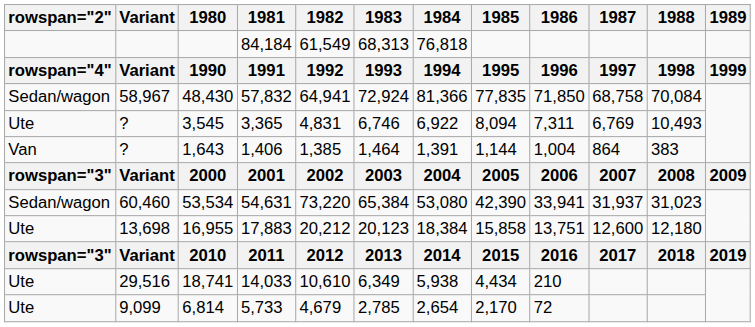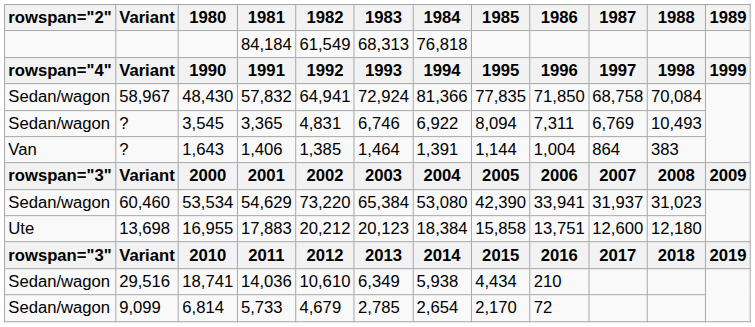(21, 123) Ute -> (59, 123) Sedan/wagon
(266, 202) 54,631 -> (266, 202) 54,629
(21, 281) Ute -> (59, 281) Sedan/wagon
(266, 281) 14,033 -> (266, 281) 14,036
(21, 307) Ute -> (59, 307) Sedan/wagon
